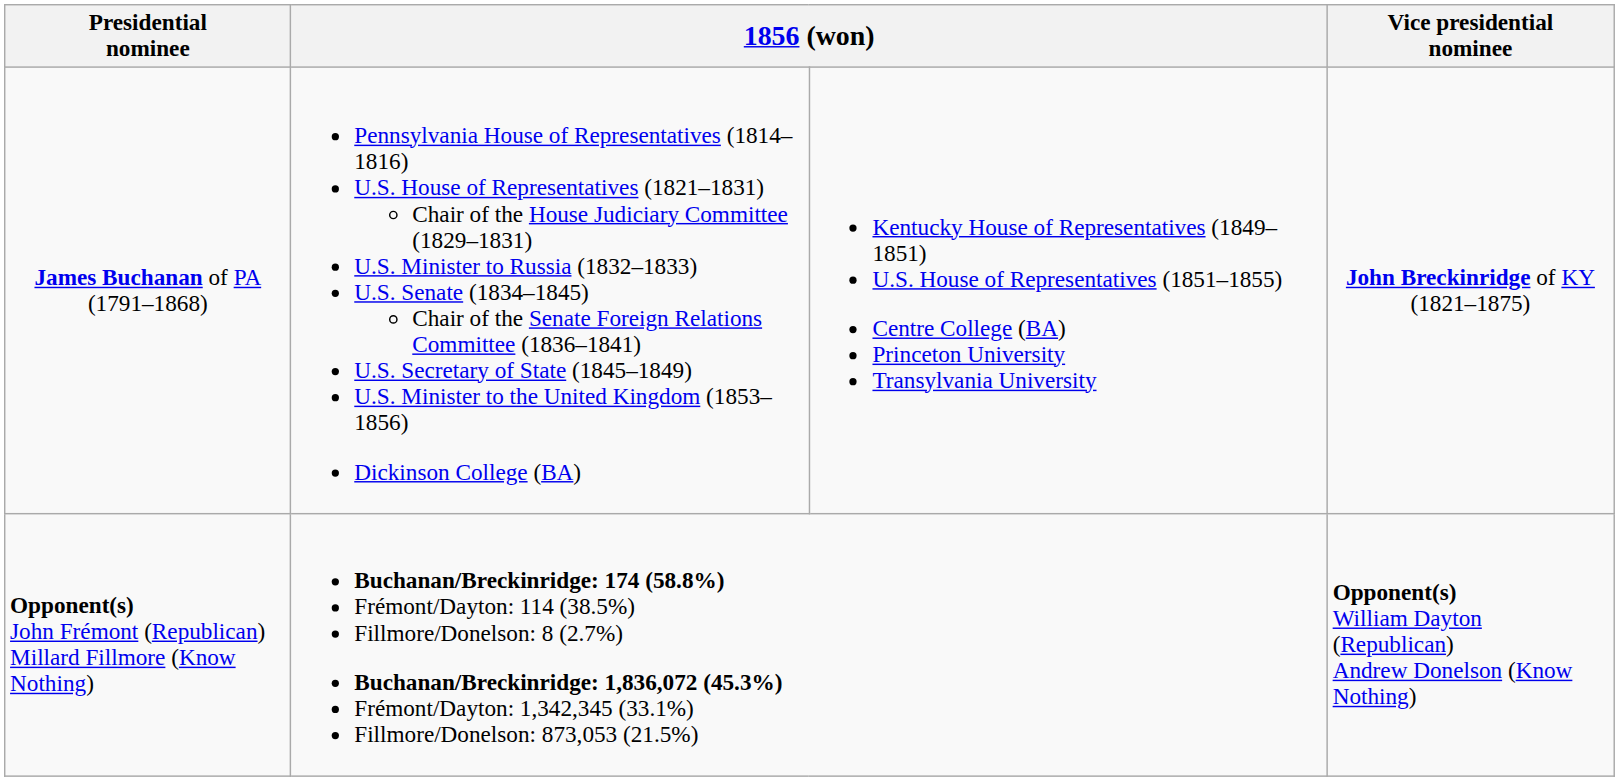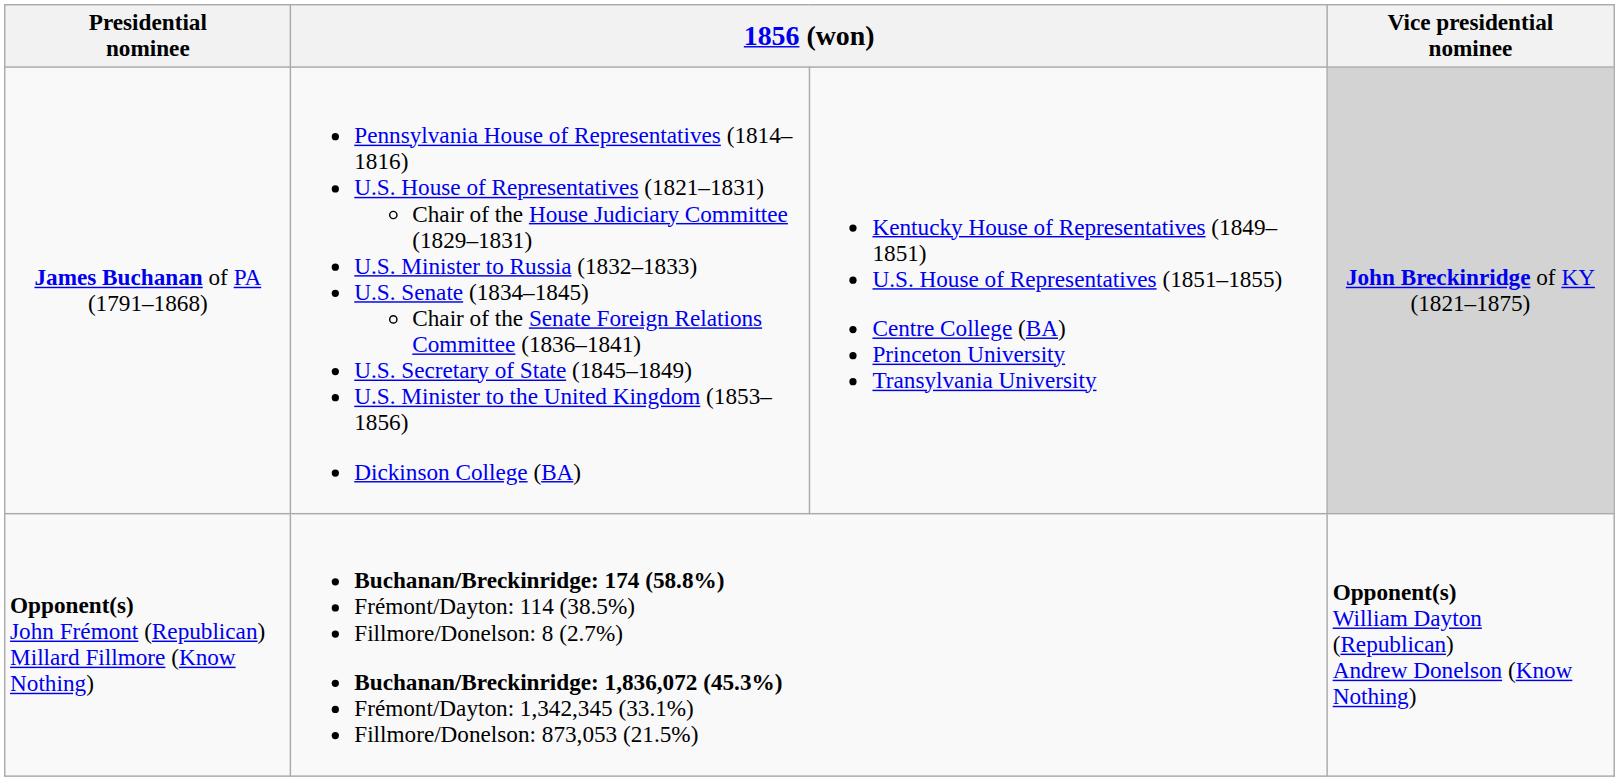(1470, 290) no background -> (1470, 290) lightgrey background
